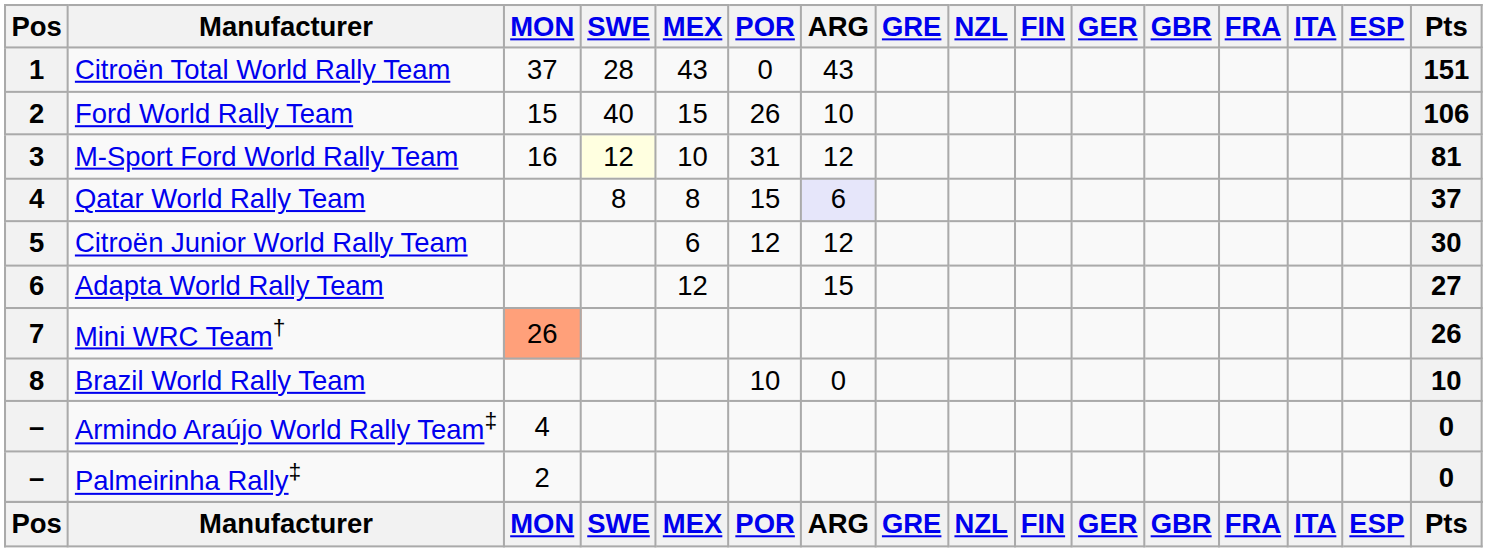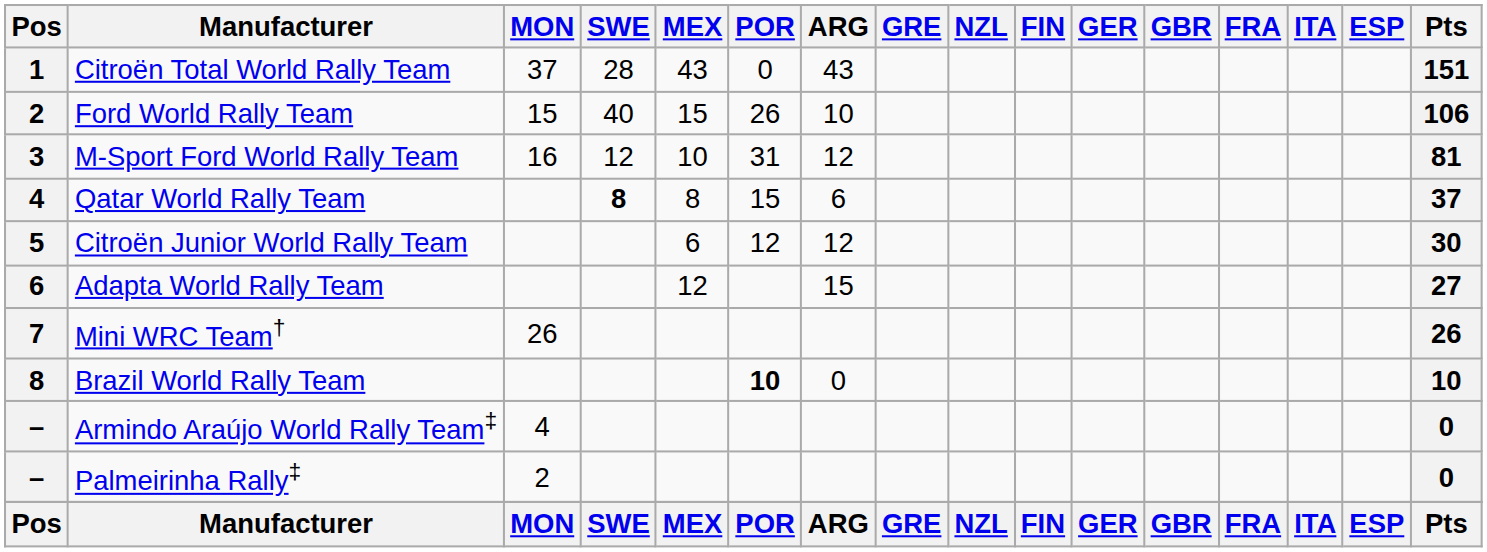(619, 156) lightyellow background -> (619, 156) no background
(619, 199) normal -> (619, 199) bold
(838, 199) lavender background -> (838, 199) no background
(542, 333) lightsalmon background -> (542, 333) no background
(765, 380) normal -> (765, 380) bold
